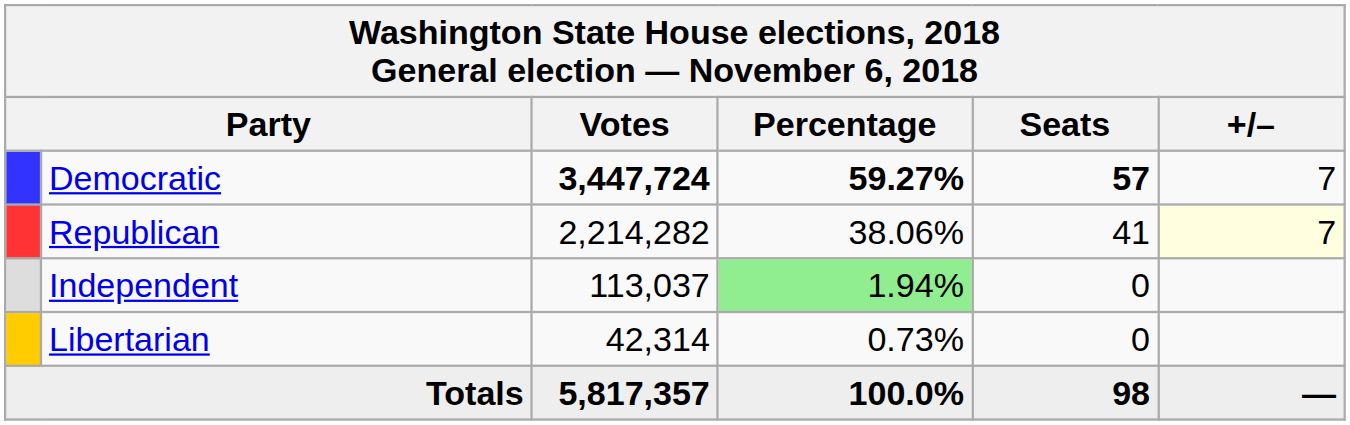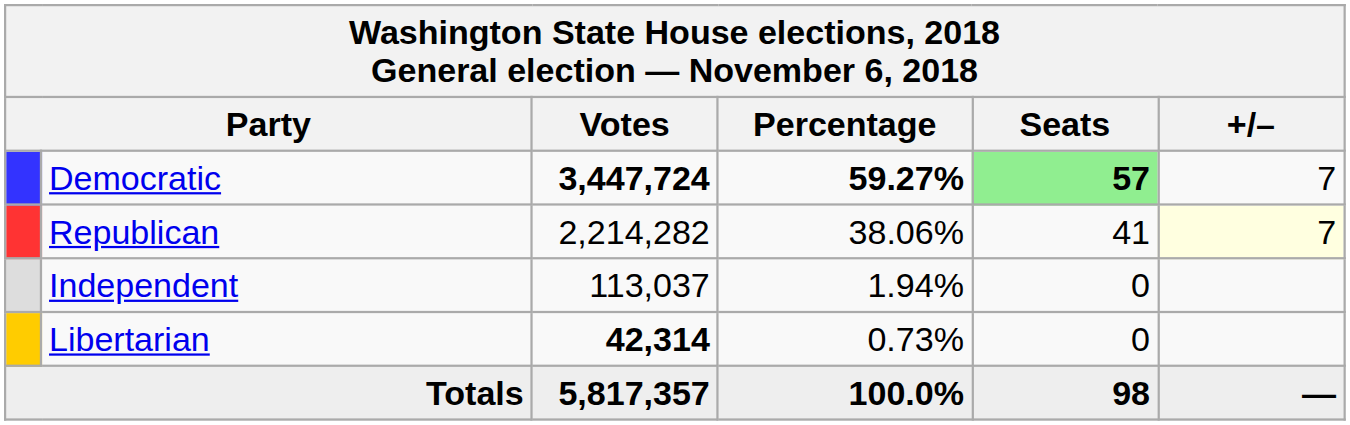(1131, 178) no background -> (1131, 178) lightgreen background
(916, 286) lightgreen background -> (916, 286) no background
(658, 340) normal -> (658, 340) bold
